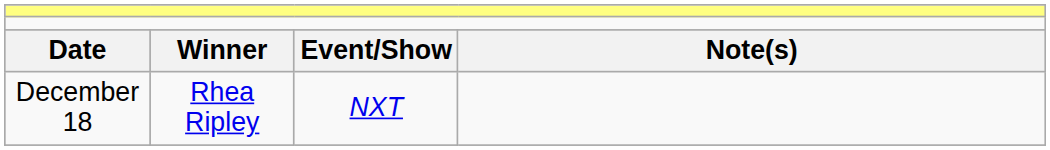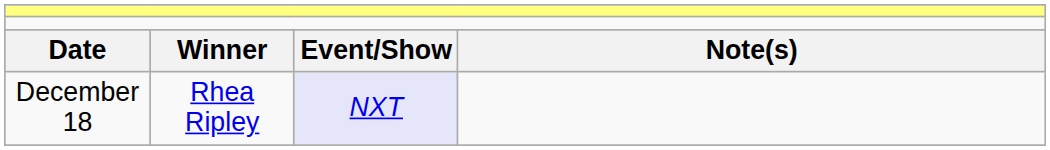(376, 107) no background -> (376, 107) lavender background
